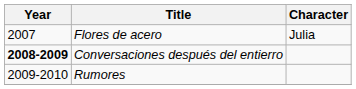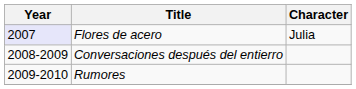(21, 35) no background -> (21, 35) lavender background
(38, 55) bold -> (38, 55) normal
